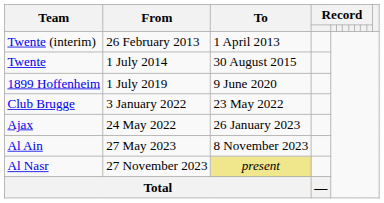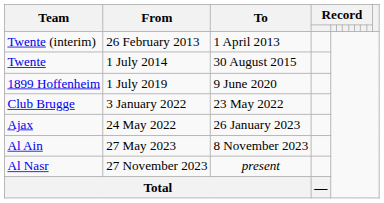(261, 166) khaki background -> (261, 166) no background
